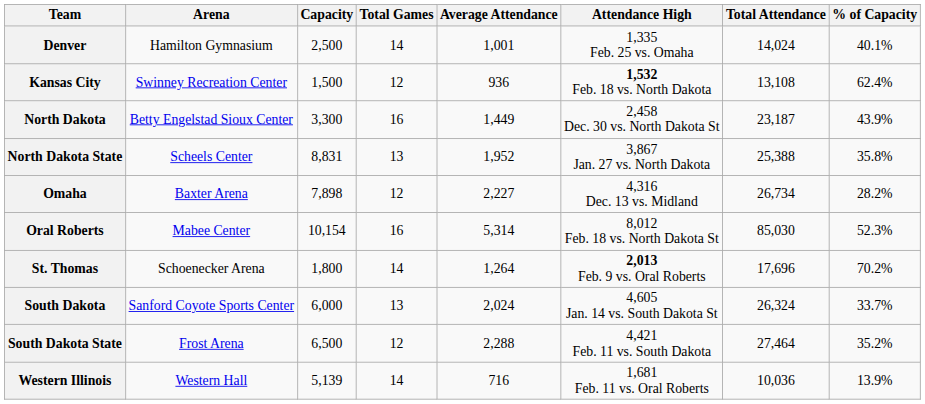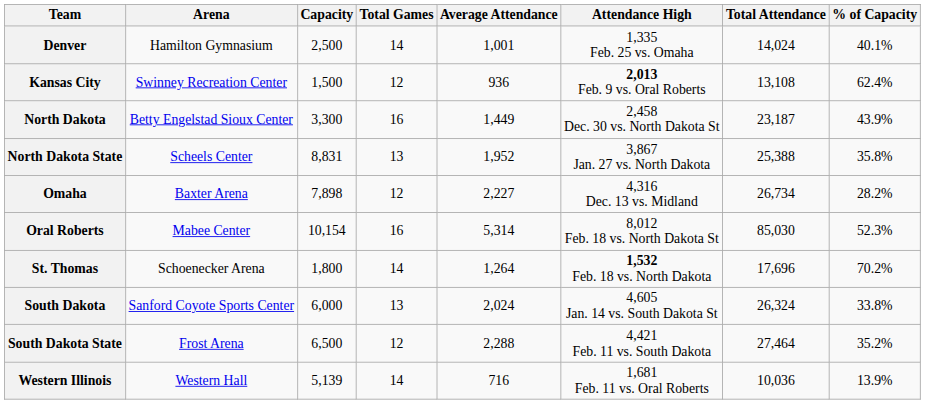(642, 82) 1,532 Feb. 18 vs. North Dakota -> (642, 82) 2,013 Feb. 9 vs. Oral Roberts
(642, 268) 2,013 Feb. 9 vs. Oral Roberts -> (642, 268) 1,532 Feb. 18 vs. North Dakota
(875, 306) 33.7% -> (875, 306) 33.8%
